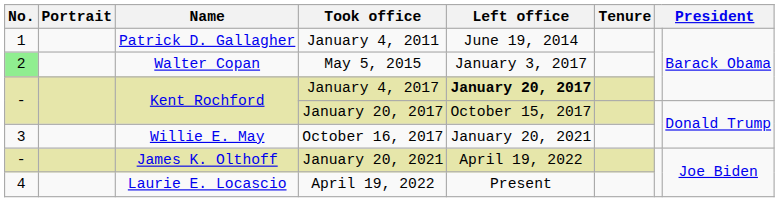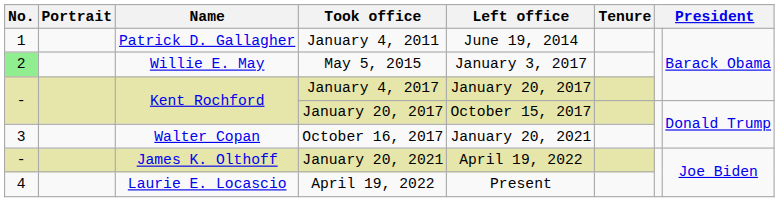(207, 64) Walter Copan -> (207, 64) Willie E. May
(521, 88) bold -> (521, 88) normal
(207, 136) Willie E. May -> (207, 136) Walter Copan
